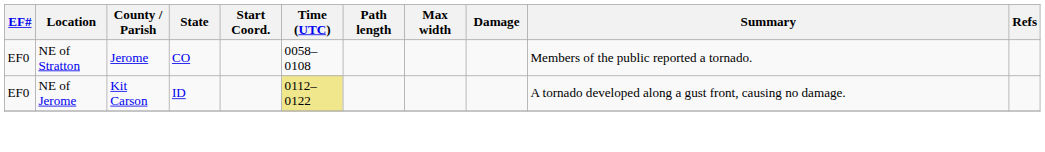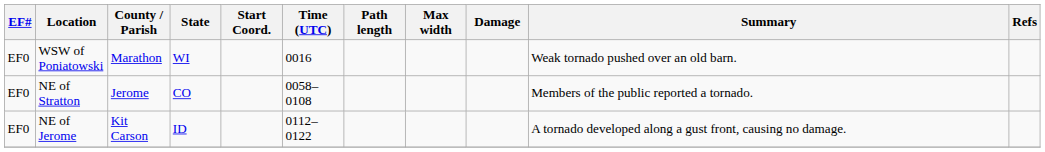+ row: (71, 57)
(301, 93) khaki background -> (302, 128) no background
